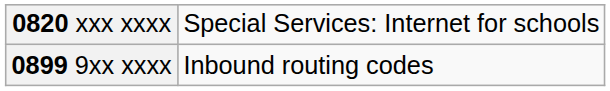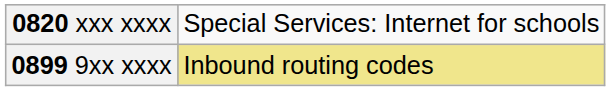(308, 64) no background -> (308, 64) khaki background
